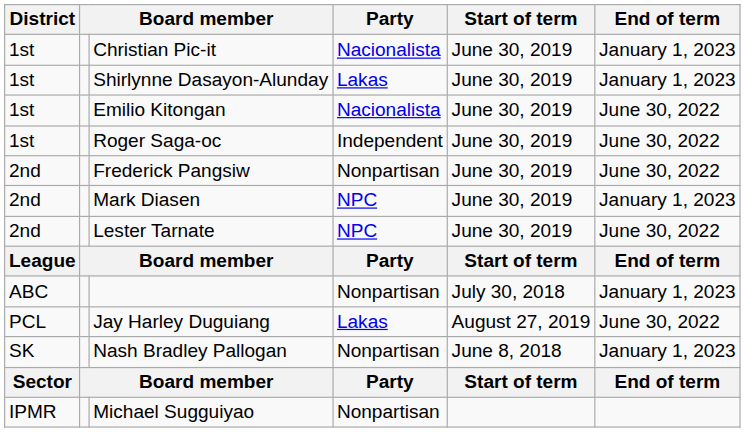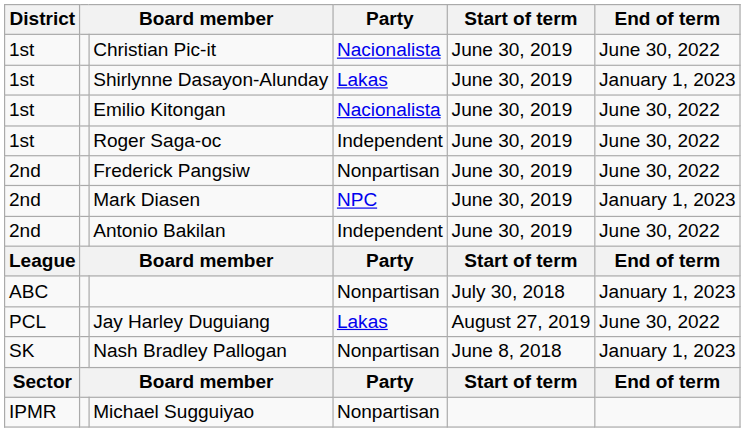(667, 49) January 1, 2023 -> (659, 49) June 30, 2022
- row: (154, 230)
+ row: (159, 230)
